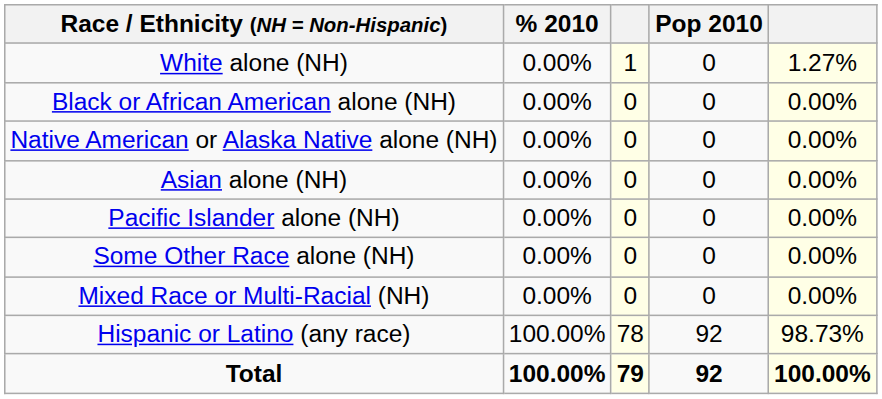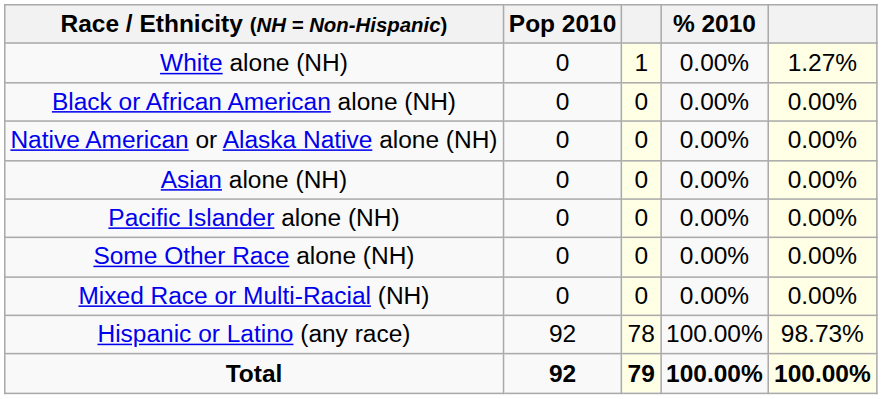columns swapped: (709, 23) <-> (557, 23)
